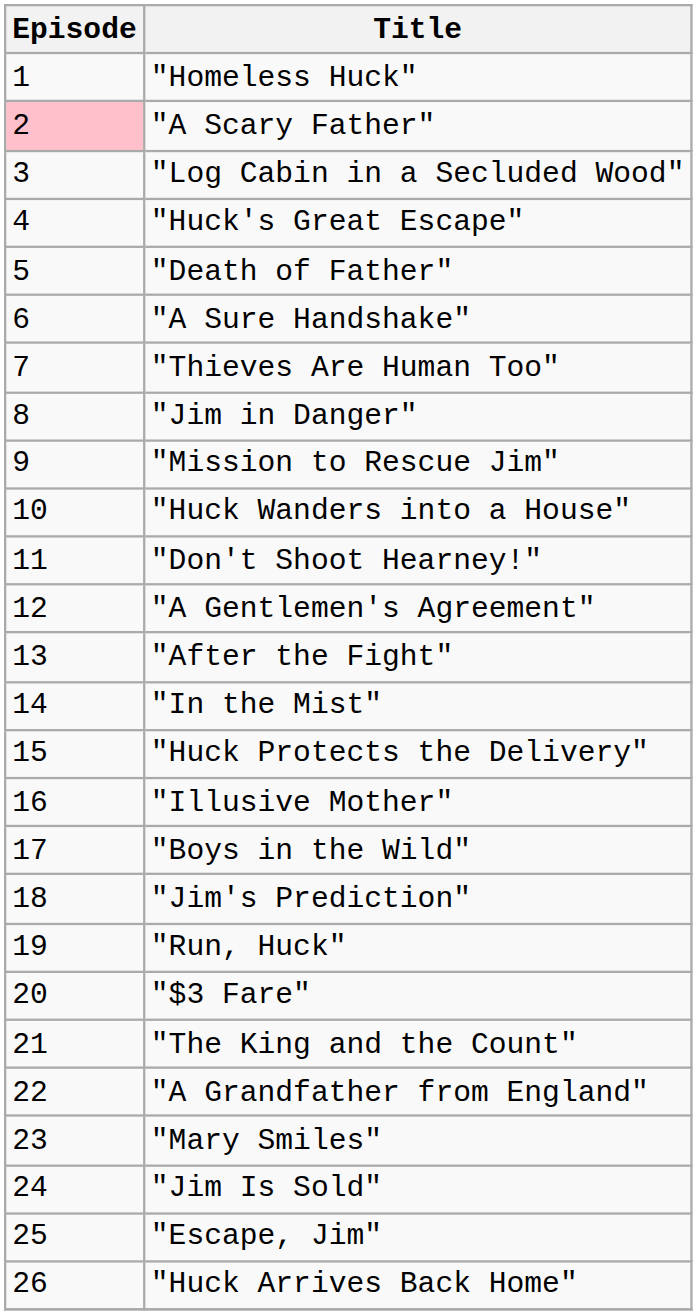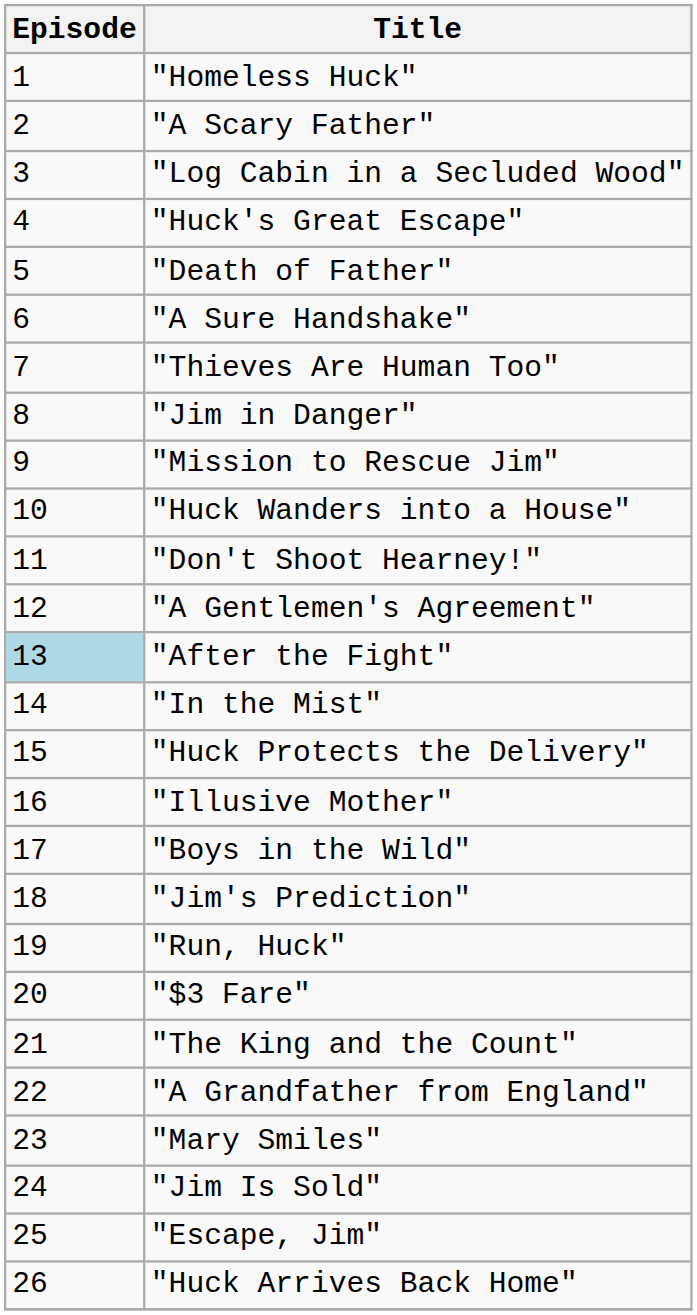(21, 126) pink background -> (21, 126) no background
(30, 657) no background -> (30, 657) lightblue background
